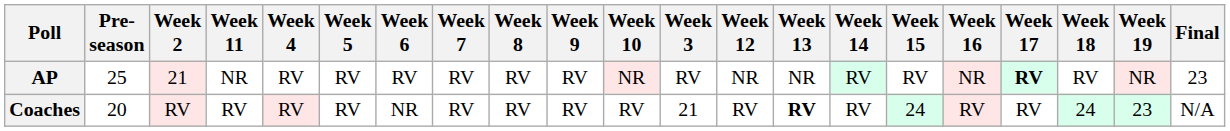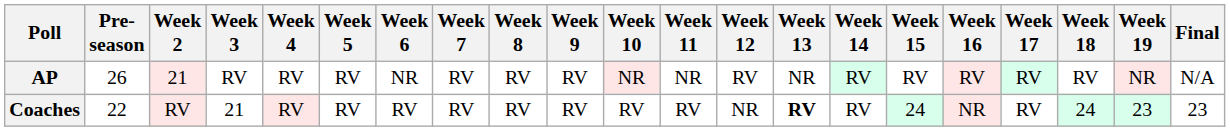columns swapped: (688, 33) <-> (234, 33)
(117, 77) 25 -> (117, 77) 26
(405, 77) RV -> (405, 77) NR
(745, 77) NR -> (745, 77) RV
(972, 77) NR -> (972, 77) RV
(1029, 77) bold -> (1029, 77) normal
(1197, 77) 23 -> (1197, 77) N/A
(117, 110) 20 -> (117, 110) 22
(405, 110) NR -> (405, 110) RV
(745, 110) RV -> (745, 110) NR
(972, 110) RV -> (972, 110) NR
(1197, 110) N/A -> (1197, 110) 23
